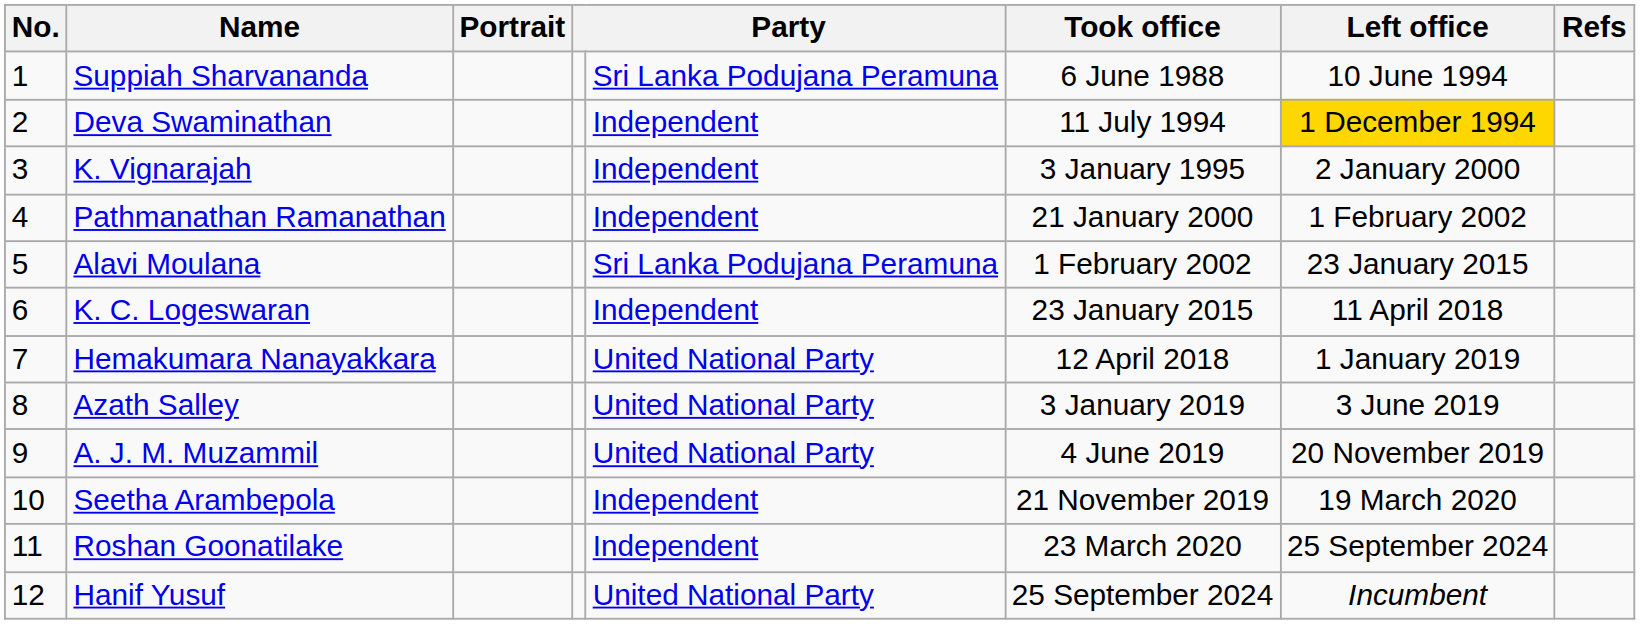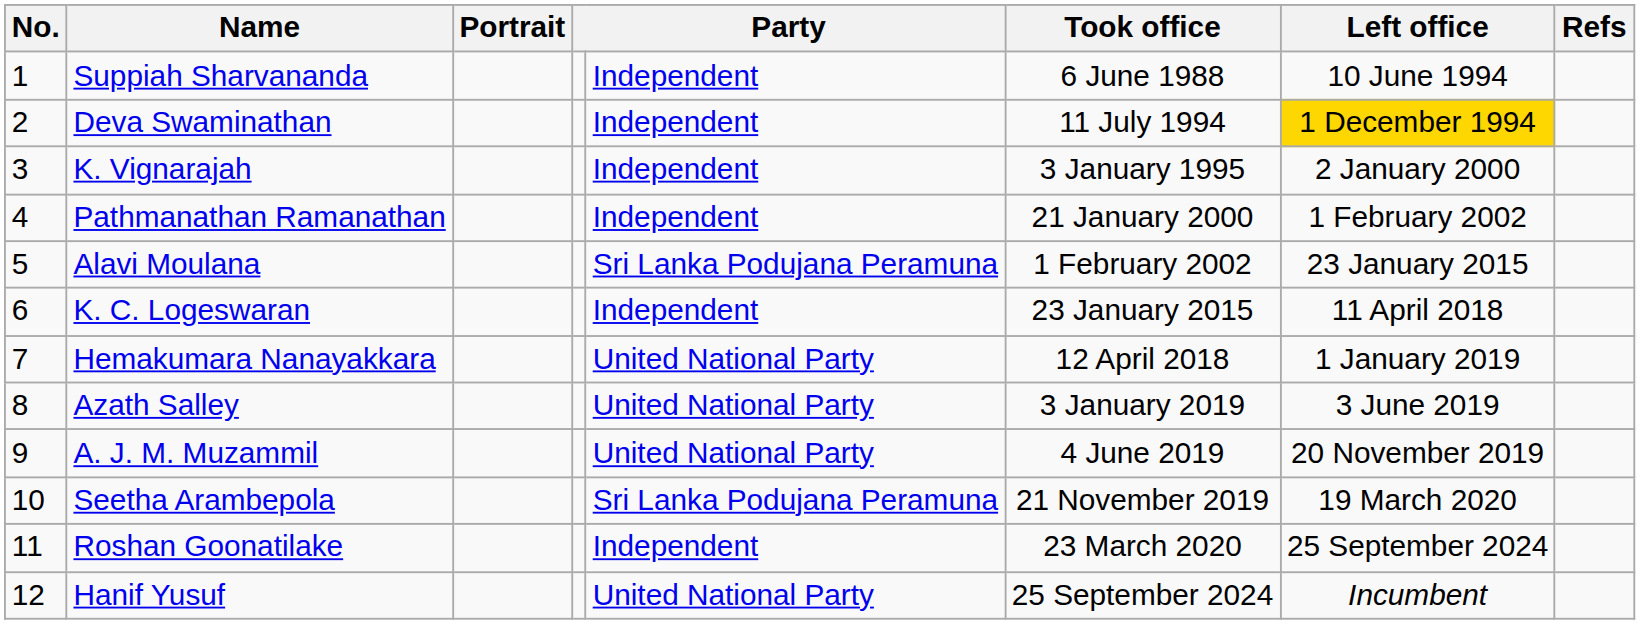(795, 75) Sri Lanka Podujana Peramuna -> (675, 75) Independent
(675, 500) Independent -> (795, 500) Sri Lanka Podujana Peramuna
